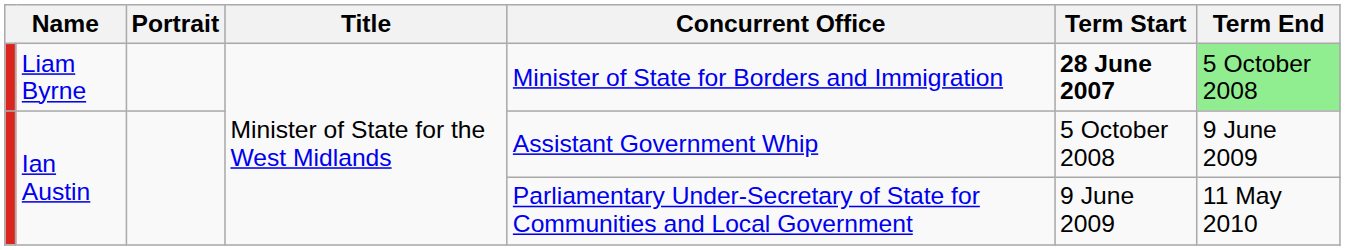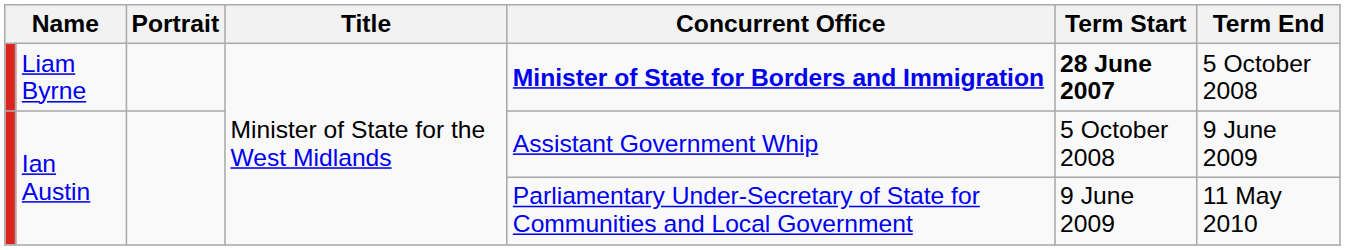(758, 76) normal -> (778, 76) bold
(1257, 76) lightgreen background -> (1257, 76) no background
